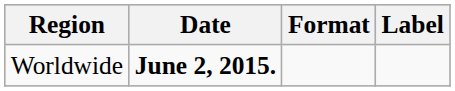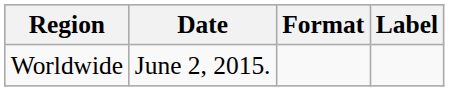(205, 65) bold -> (203, 65) normal
